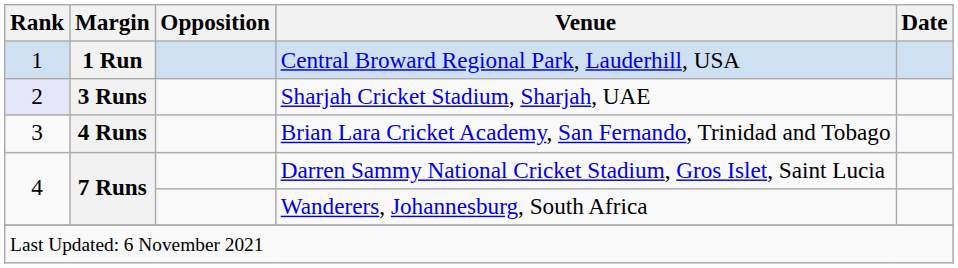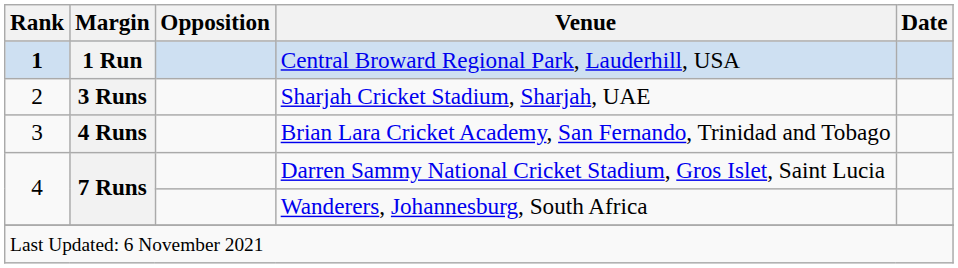(37, 59) normal -> (37, 59) bold
(37, 96) lavender background -> (37, 96) no background
